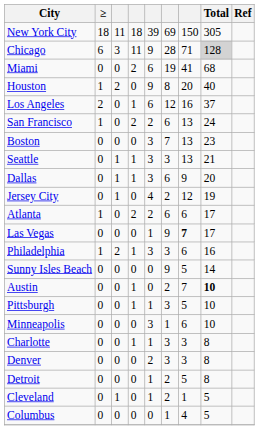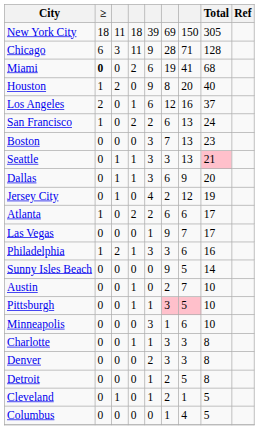(212, 50) lightgrey background -> (212, 50) no background
(100, 68) normal -> (100, 68) bold
(210, 159) no background -> (210, 159) pink background
(184, 232) bold -> (184, 232) normal
(210, 287) bold -> (210, 287) normal
(167, 305) no background -> (167, 305) pink background
(184, 305) no background -> (184, 305) pink background
